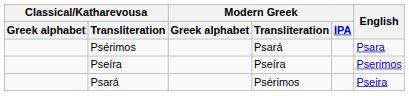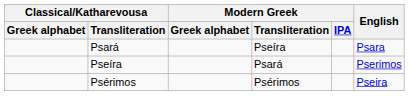(113, 47) Psérimos -> (105, 47) Psará
(268, 47) Psará -> (270, 47) Pseíra
(270, 64) Pseíra -> (268, 64) Psará
(105, 82) Psará -> (113, 82) Psérimos
